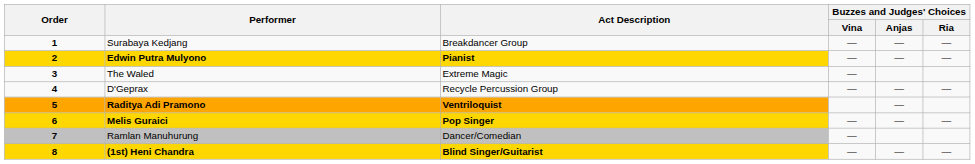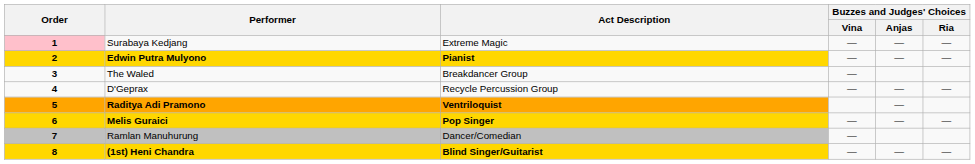(55, 43) no background -> (55, 43) pink background
(485, 43) Breakdancer Group -> (475, 43) Extreme Magic
(475, 74) Extreme Magic -> (485, 74) Breakdancer Group
